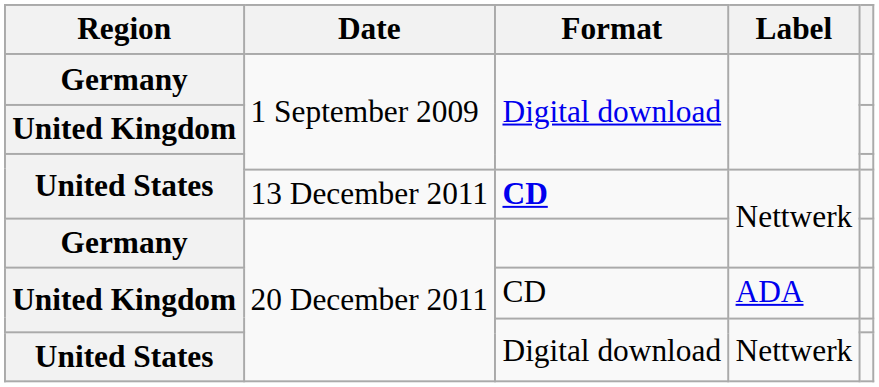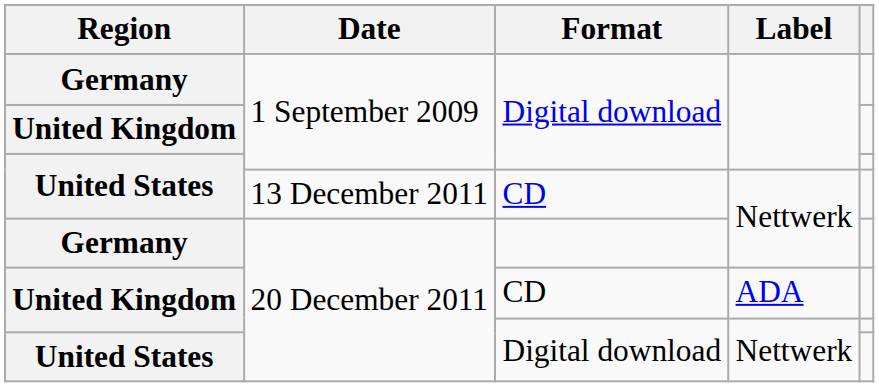(525, 193) bold -> (524, 193) normal
